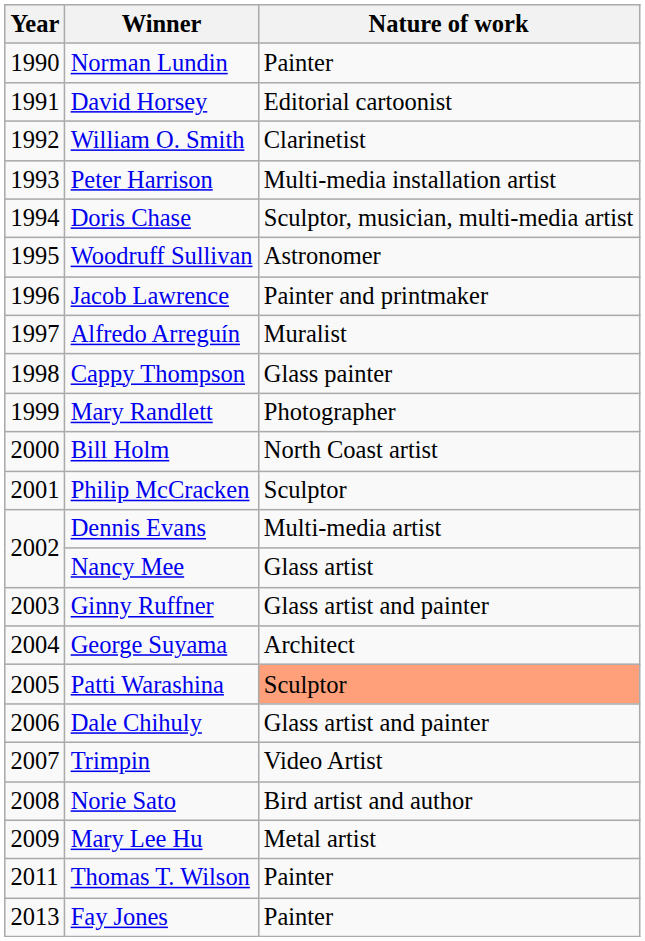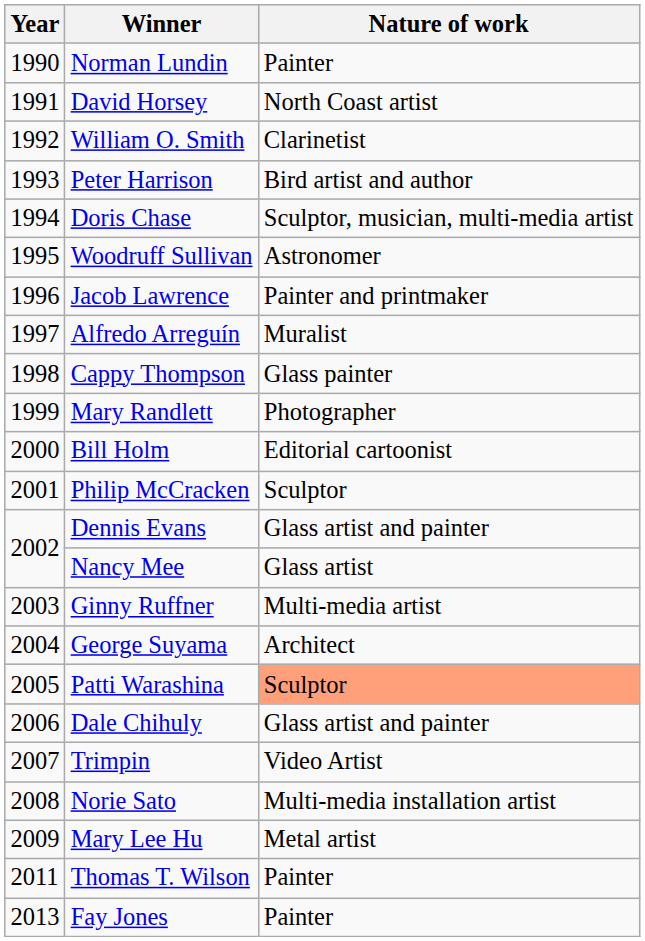(358, 101) Editorial cartoonist -> (351, 101) North Coast artist
(410, 179) Multi-media installation artist -> (368, 179) Bird artist and author
(351, 450) North Coast artist -> (358, 450) Editorial cartoonist
(353, 528) Multi-media artist -> (376, 528) Glass artist and painter
(376, 606) Glass artist and painter -> (353, 606) Multi-media artist
(368, 800) Bird artist and author -> (410, 800) Multi-media installation artist
